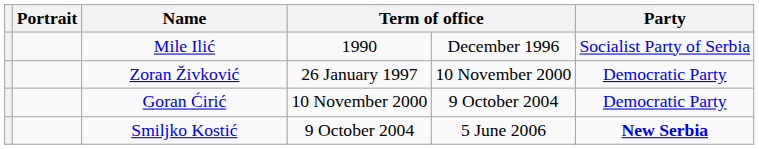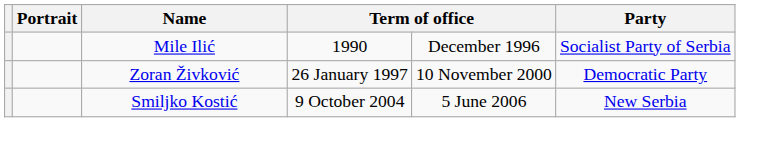- row: (184, 102)
(665, 130) bold -> (645, 102) normal
